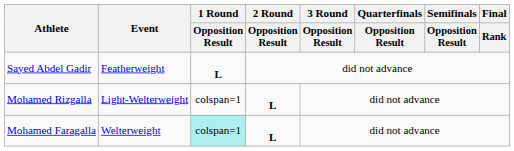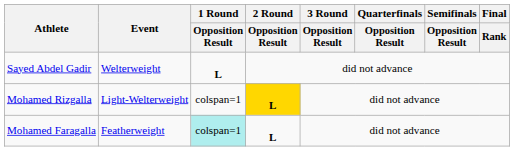(133, 68) Featherweight -> (131, 68) Welterweight
(273, 106) no background -> (273, 106) gold background
(131, 131) Welterweight -> (133, 131) Featherweight
